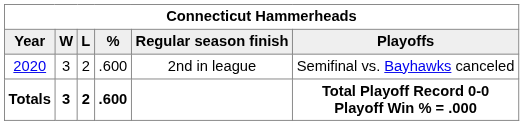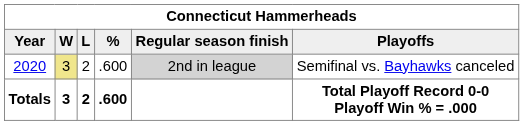(66, 66) no background -> (66, 66) khaki background
(212, 66) no background -> (212, 66) lightgrey background
